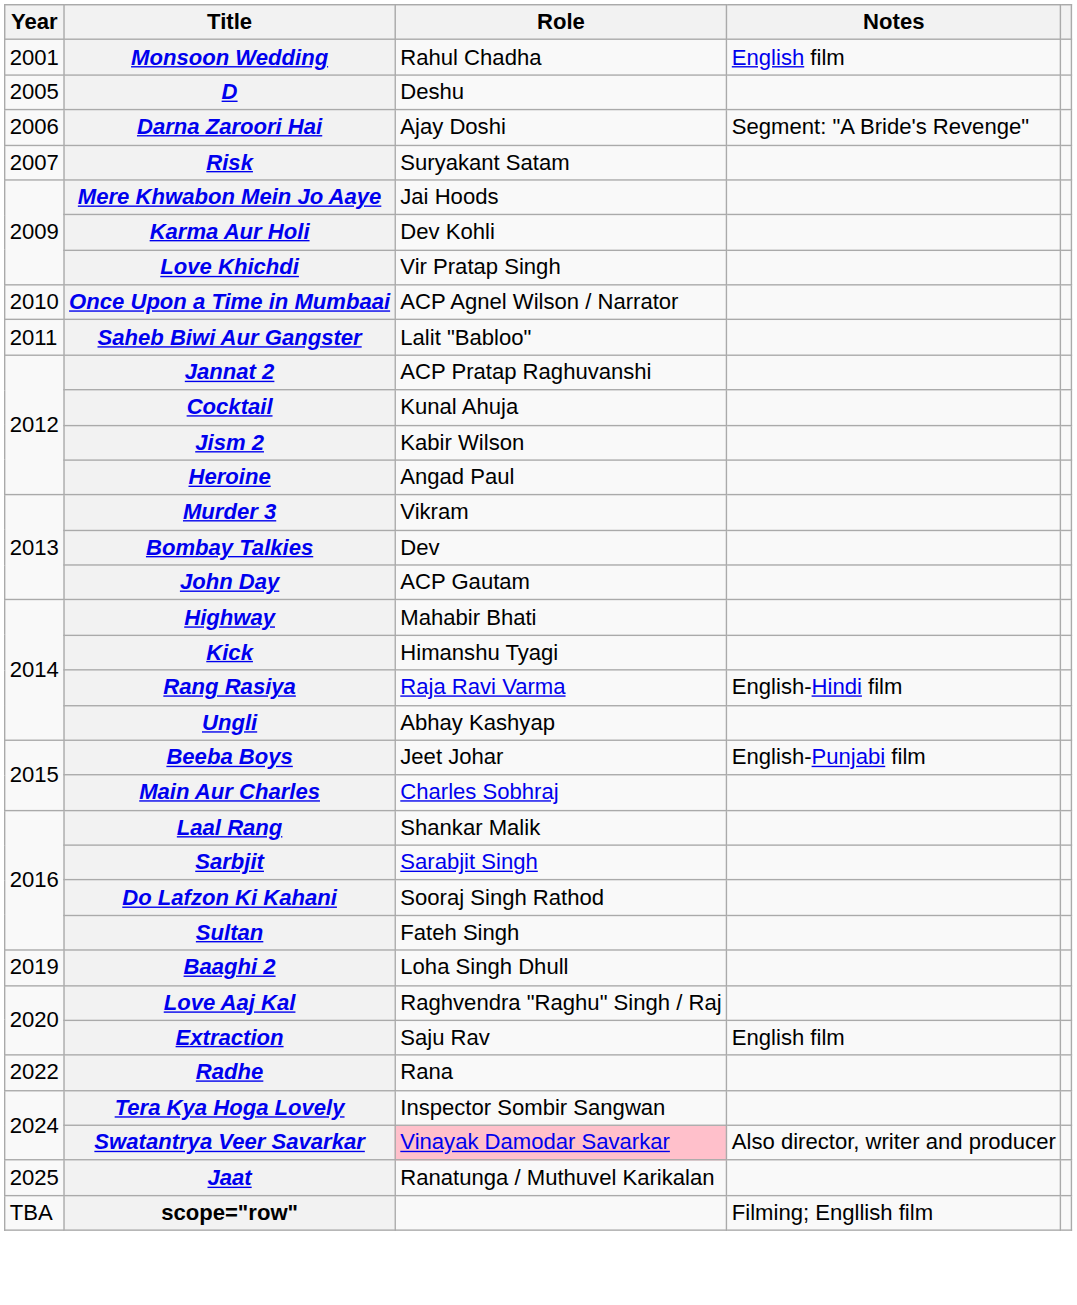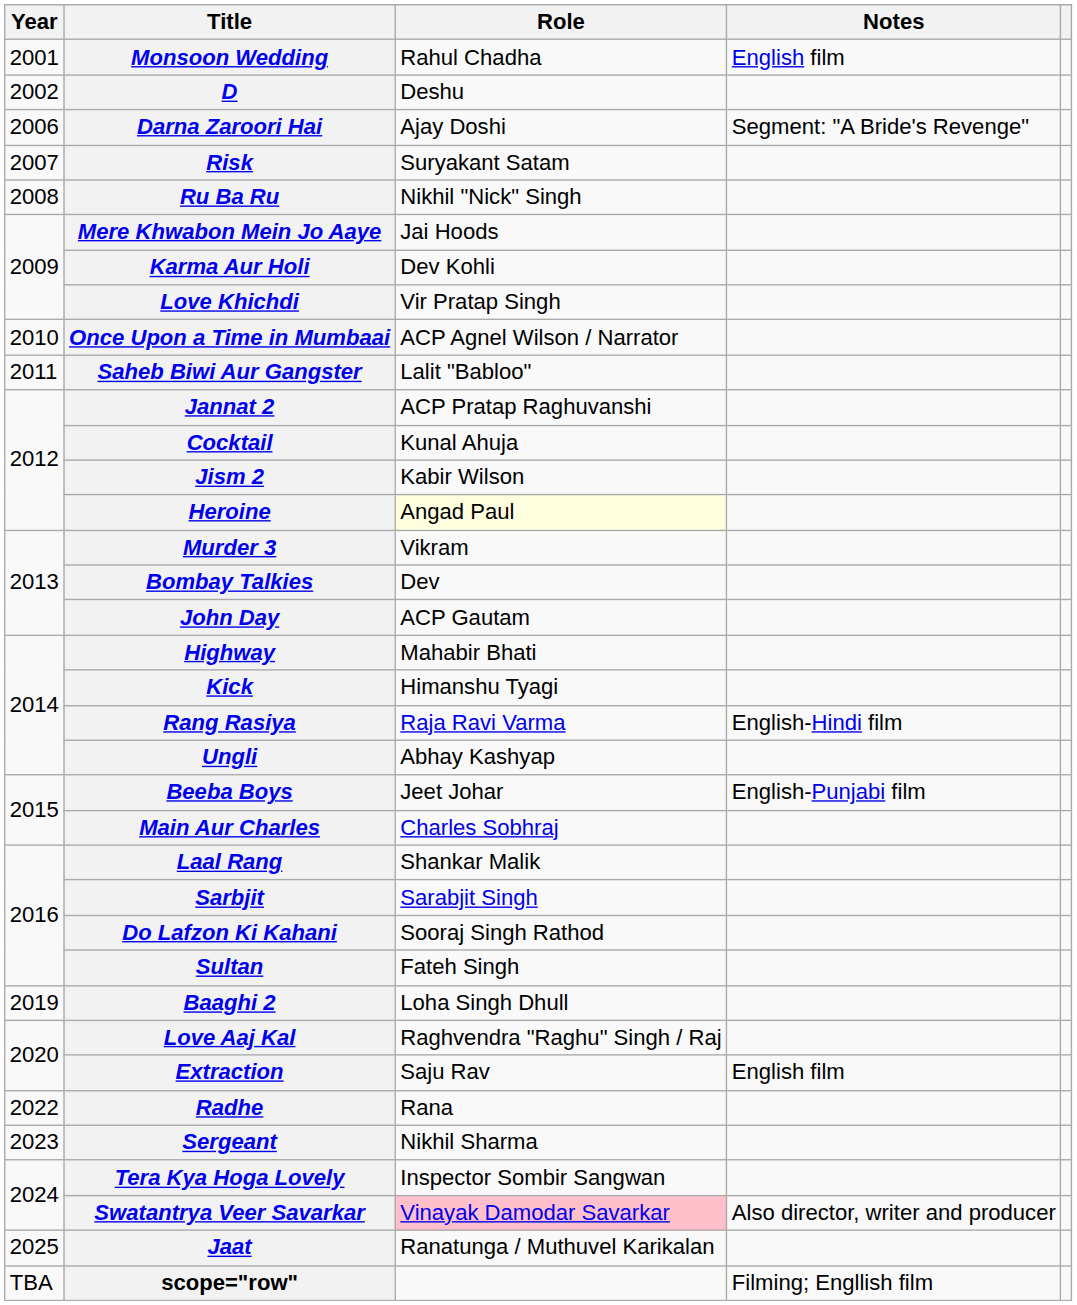(34, 92) 2005 -> (34, 92) 2002
+ row: (230, 197)
(457, 477) no background -> (457, 512) lightyellow background
+ row: (230, 1142)
